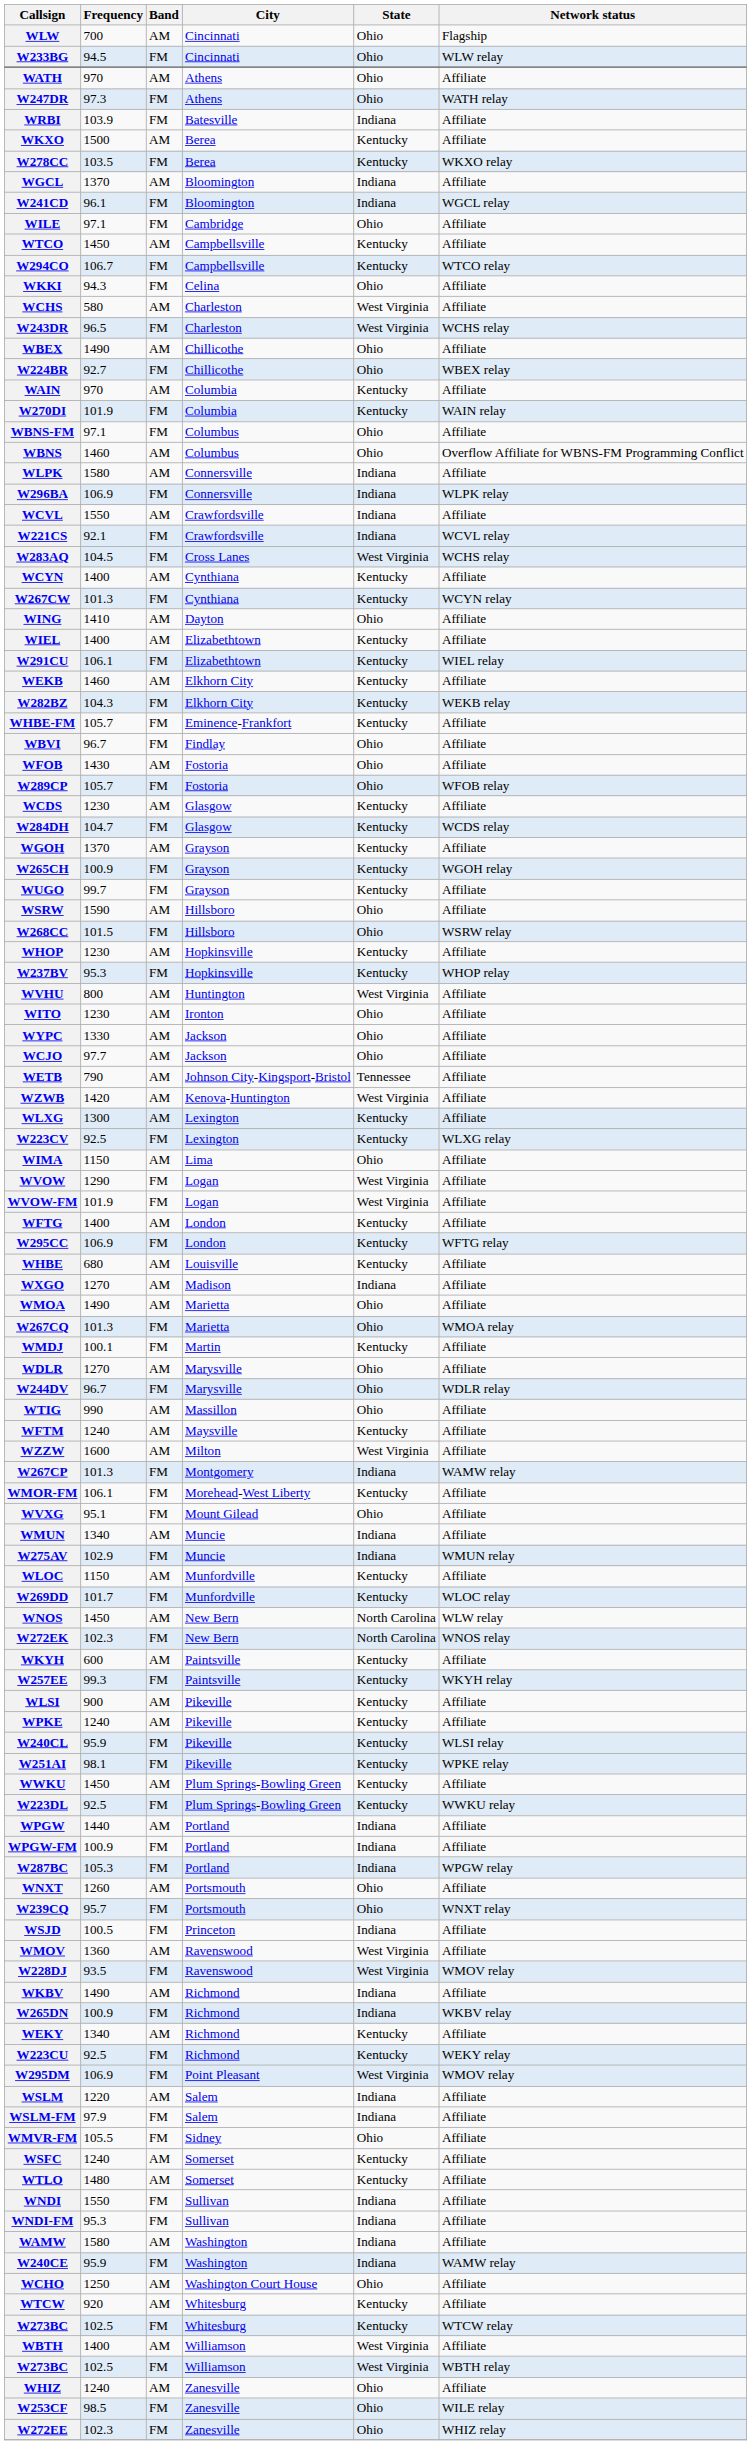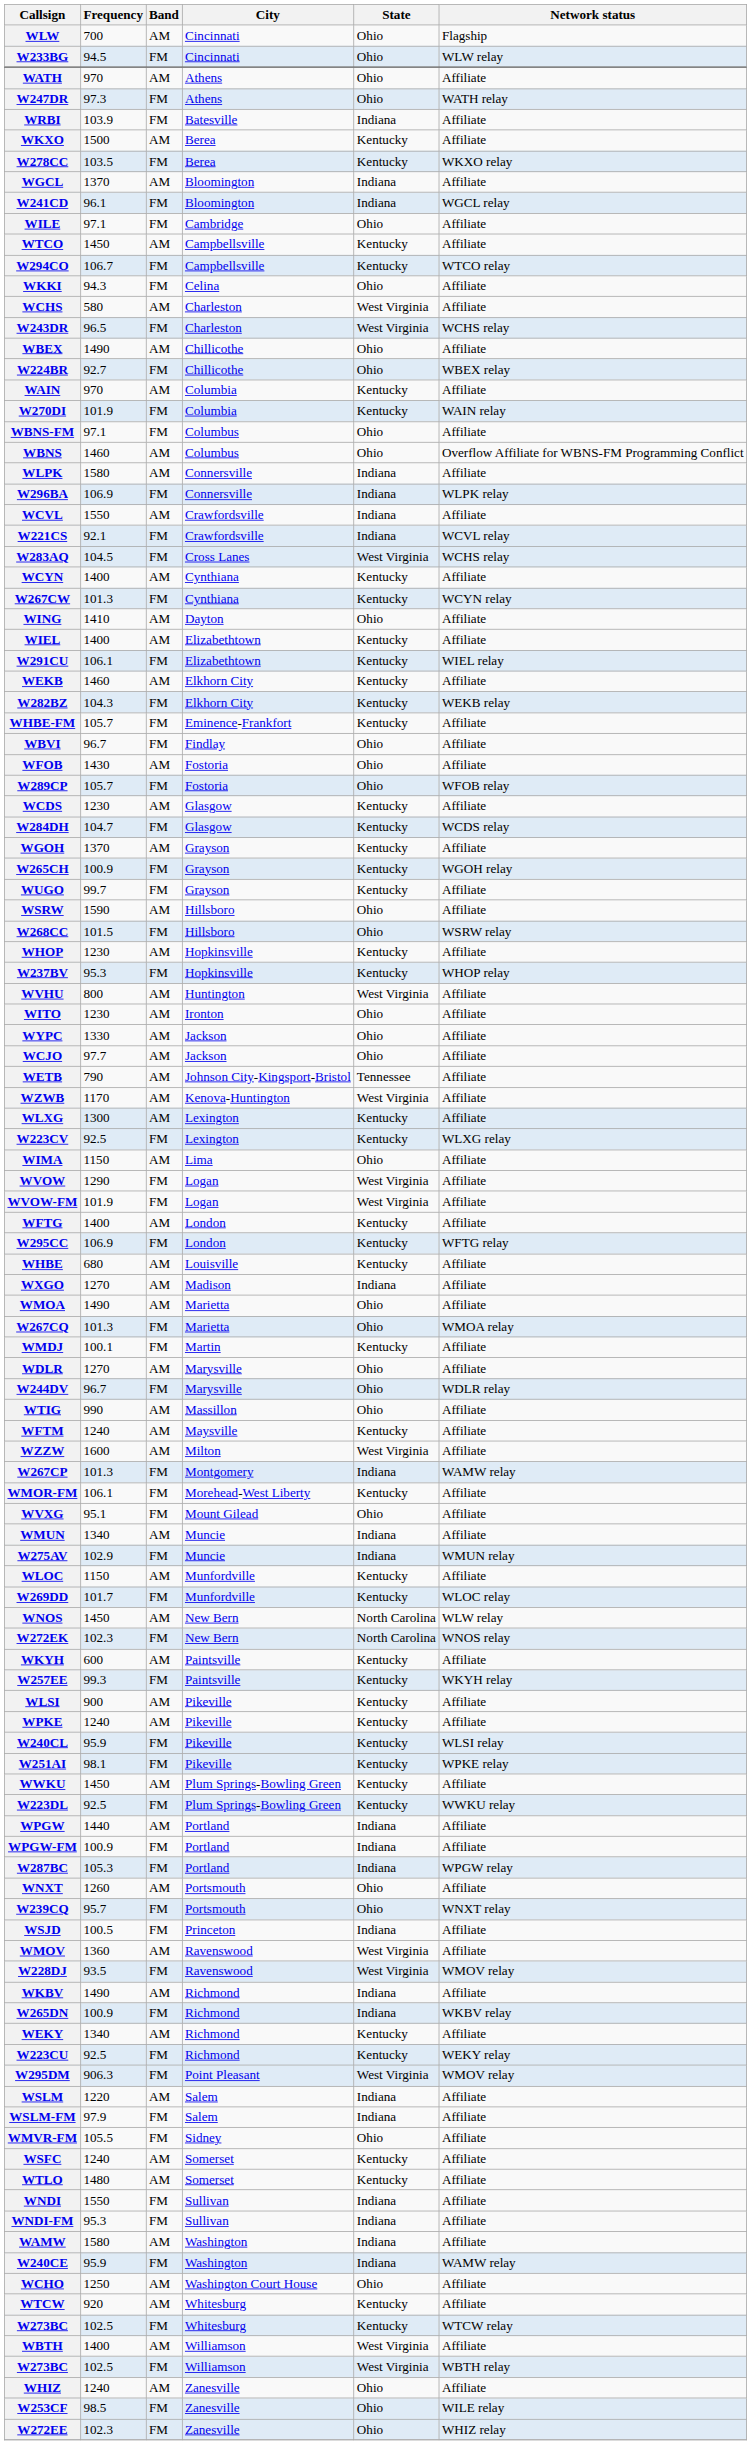(97, 1097) 1420 -> (96, 1097) 1170
(98, 2075) 106.9 -> (98, 2075) 906.3
